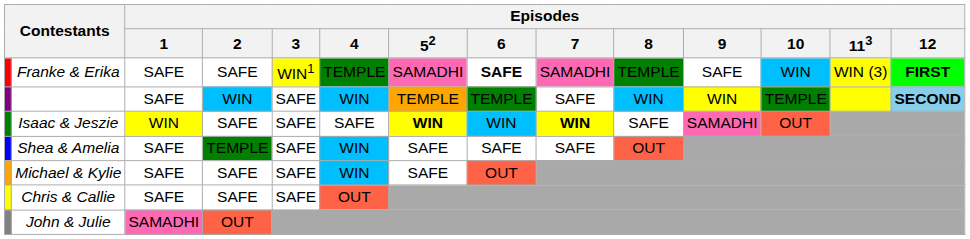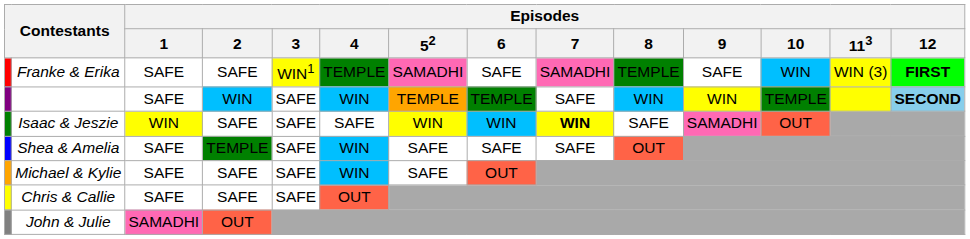(501, 72) bold -> (501, 72) normal
(428, 123) bold -> (428, 123) normal
